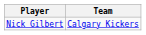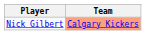(103, 24) no background -> (103, 24) lightsalmon background
